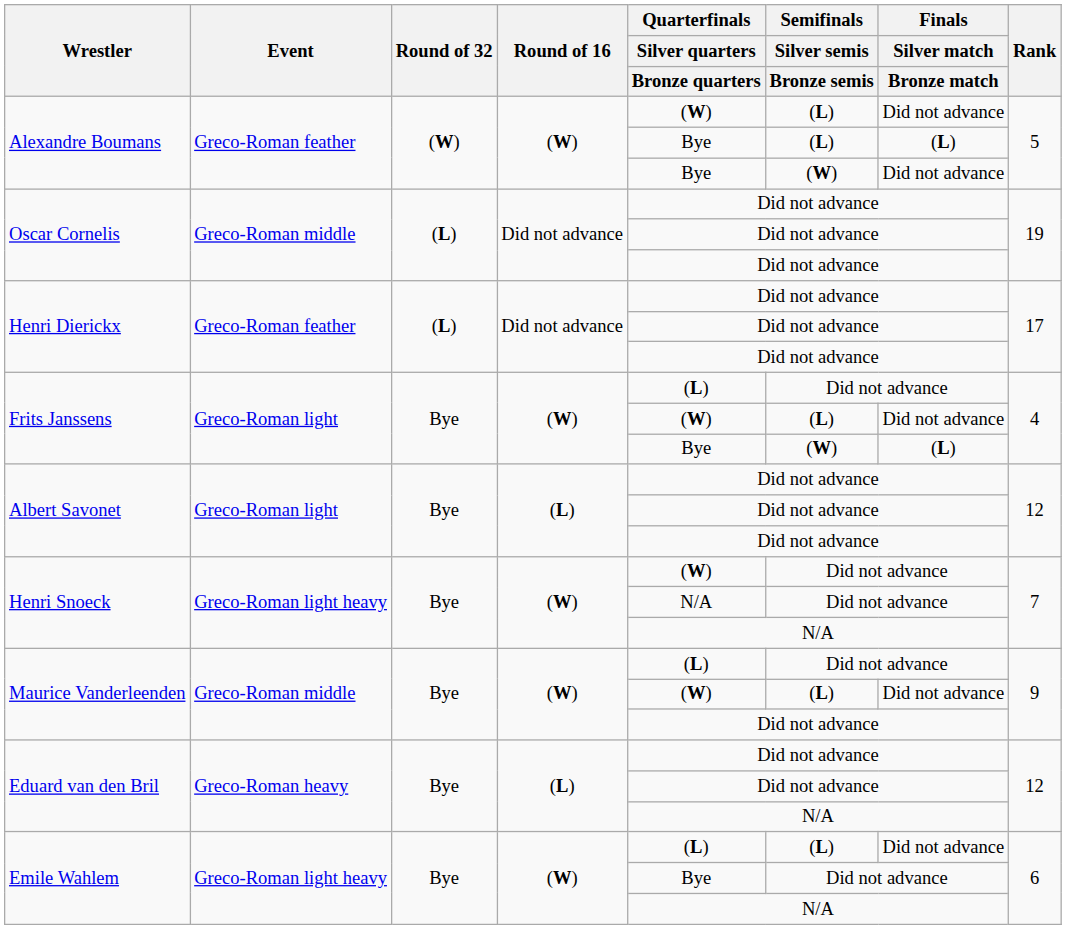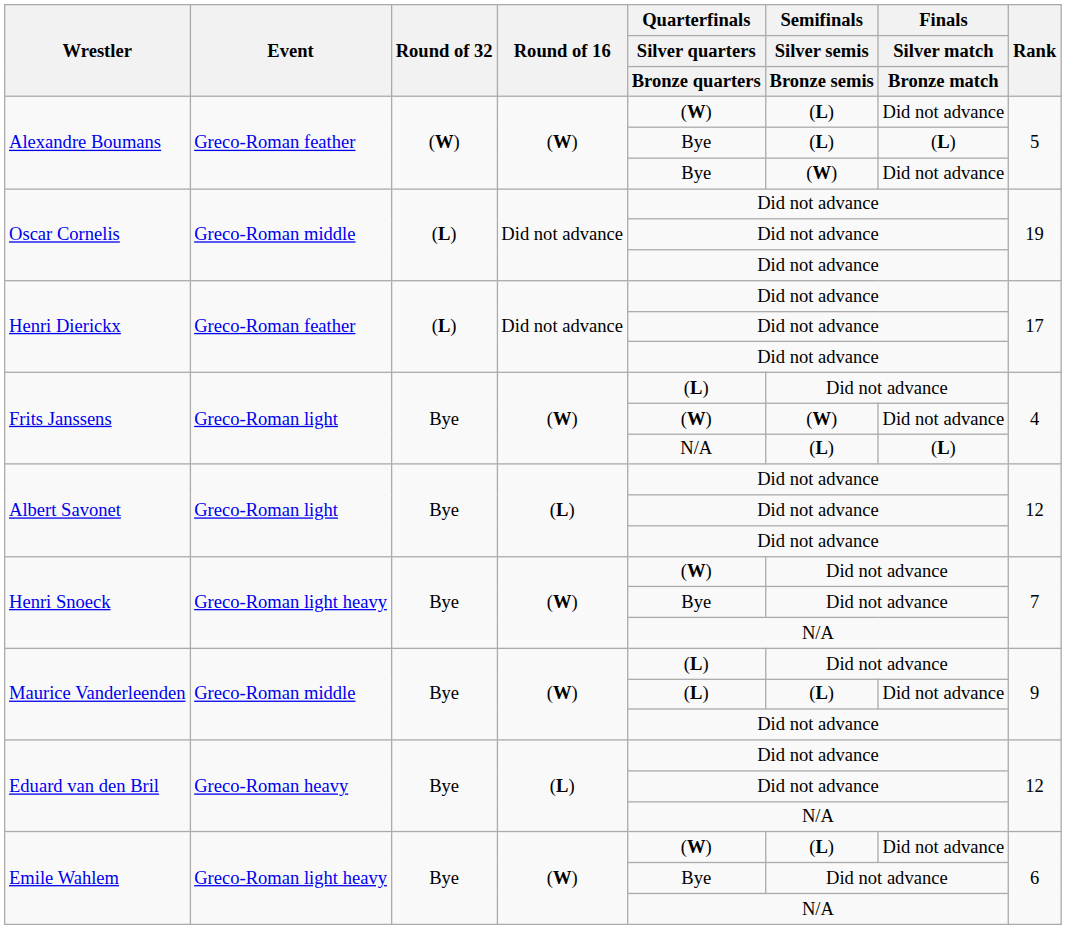(822, 418) (L) -> (822, 418) (W)
(696, 449) Bye -> (696, 449) N/A
(822, 449) (W) -> (822, 449) (L)
(696, 602) N/A -> (696, 602) Bye
(696, 694) (W) -> (696, 694) (L)
(696, 847) (L) -> (696, 847) (W)
